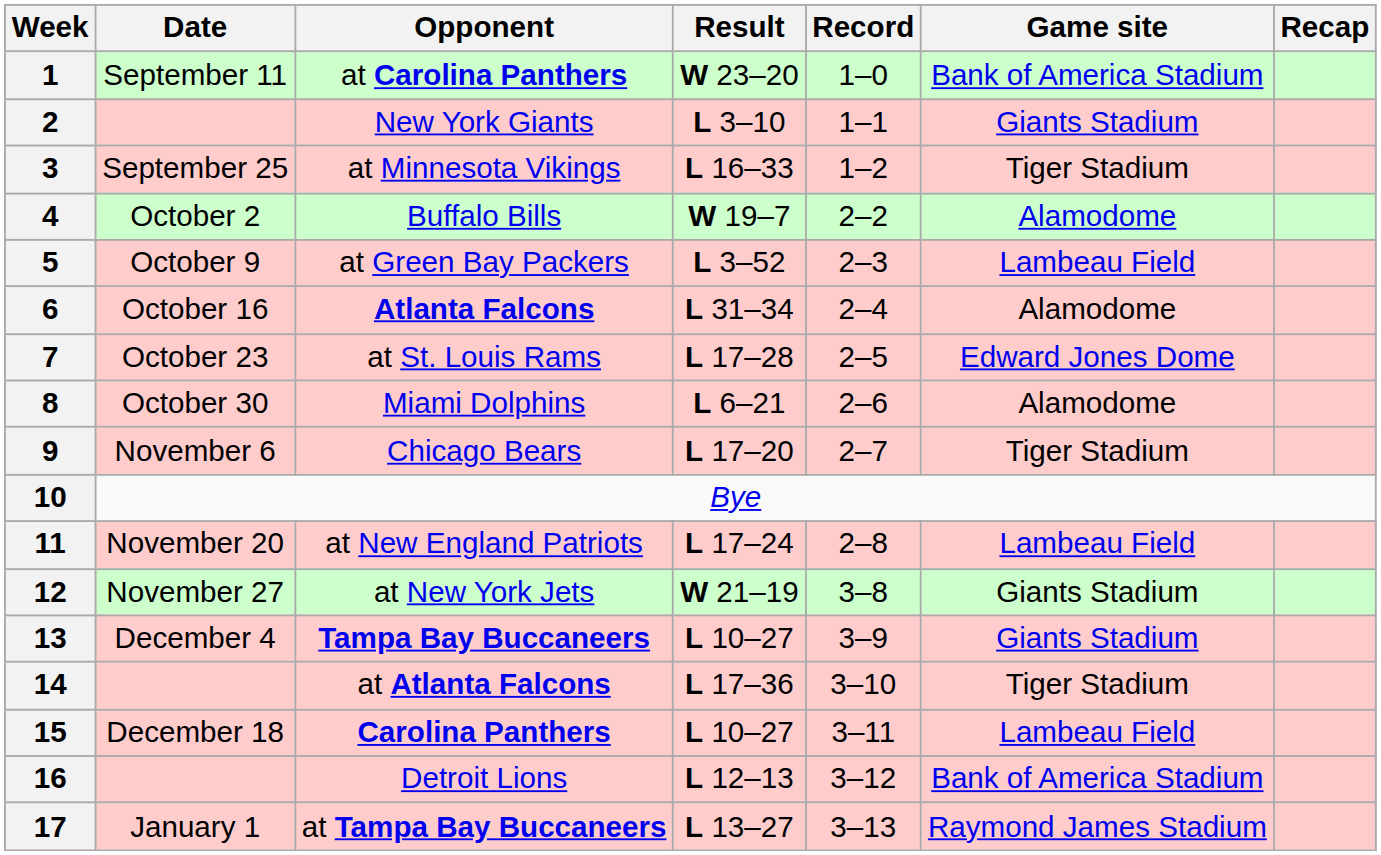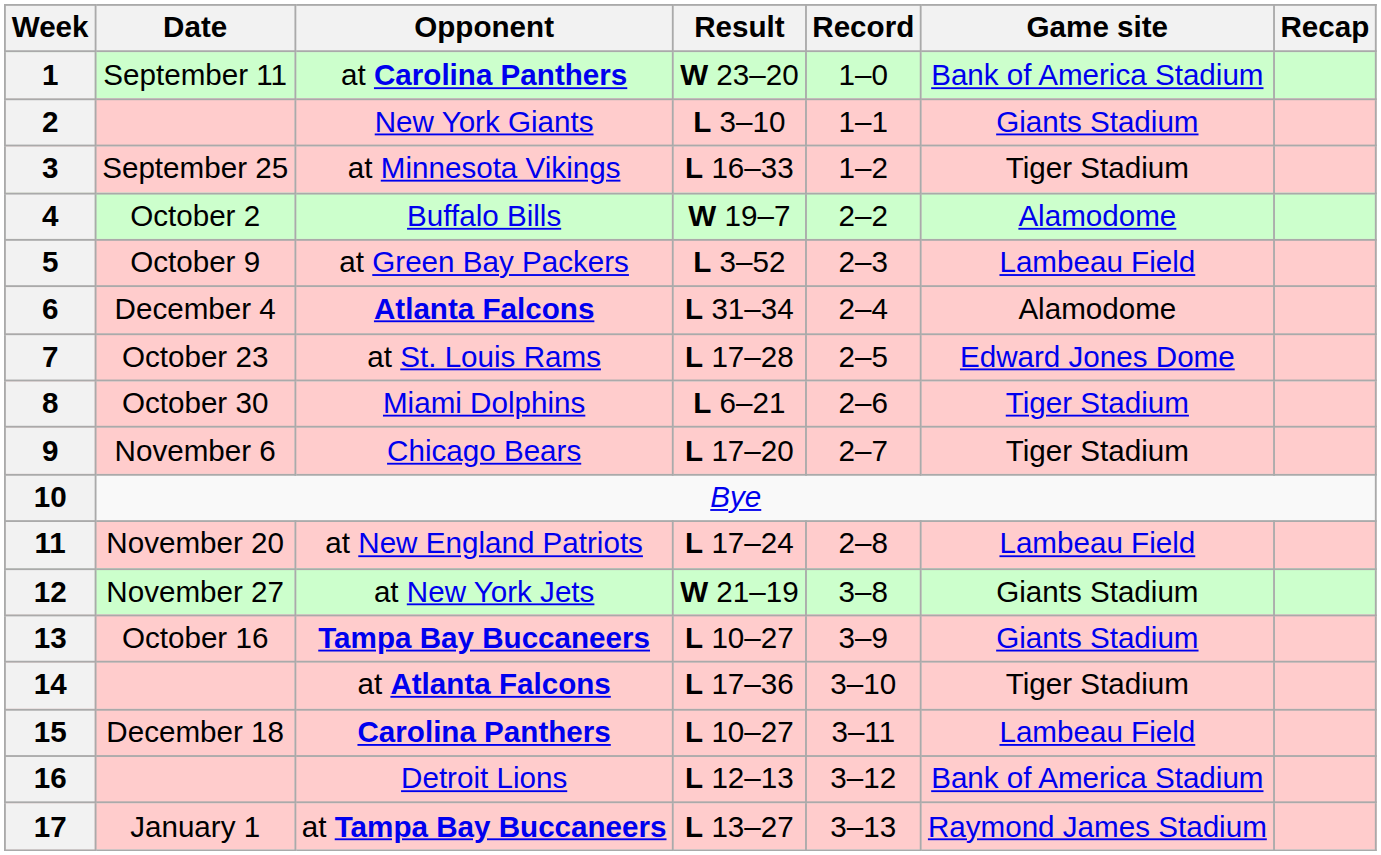(195, 309) October 16 -> (195, 309) December 4
(1097, 403) Alamodome -> (1097, 403) Tiger Stadium
(195, 638) December 4 -> (195, 638) October 16
